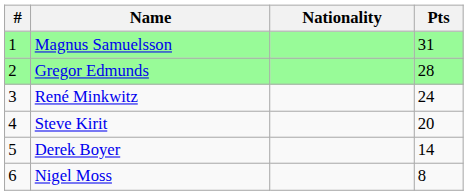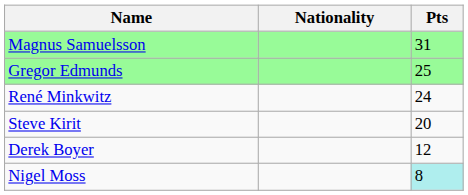- column: (18, 18)
(426, 71) 28 -> (423, 71) 25
(426, 150) 14 -> (423, 150) 12
(422, 176) no background -> (419, 176) paleturquoise background
